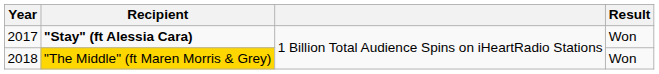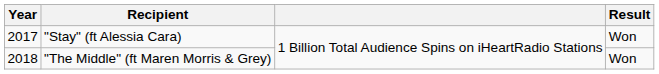(118, 36) bold -> (113, 36) normal
(158, 58) gold background -> (158, 58) no background
